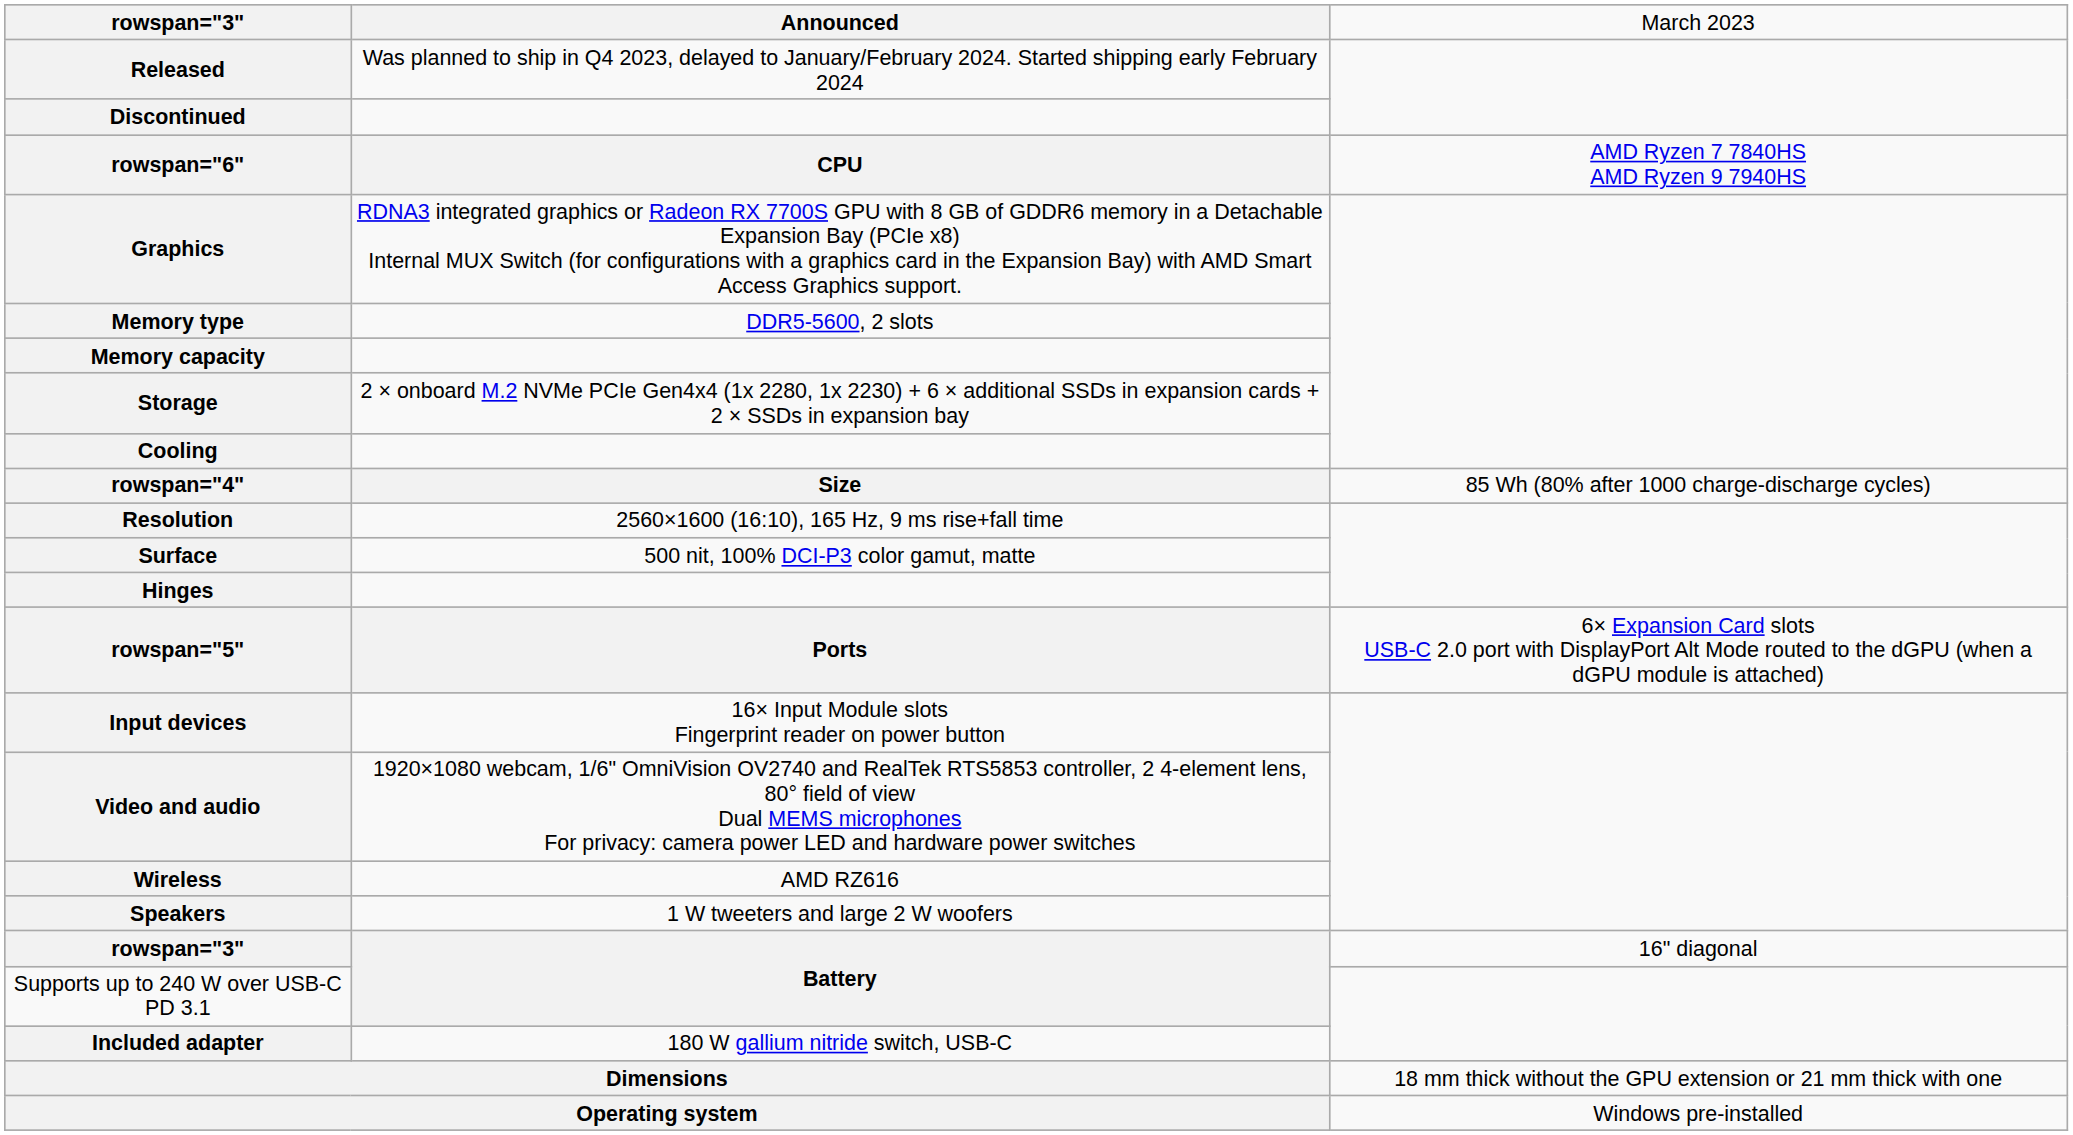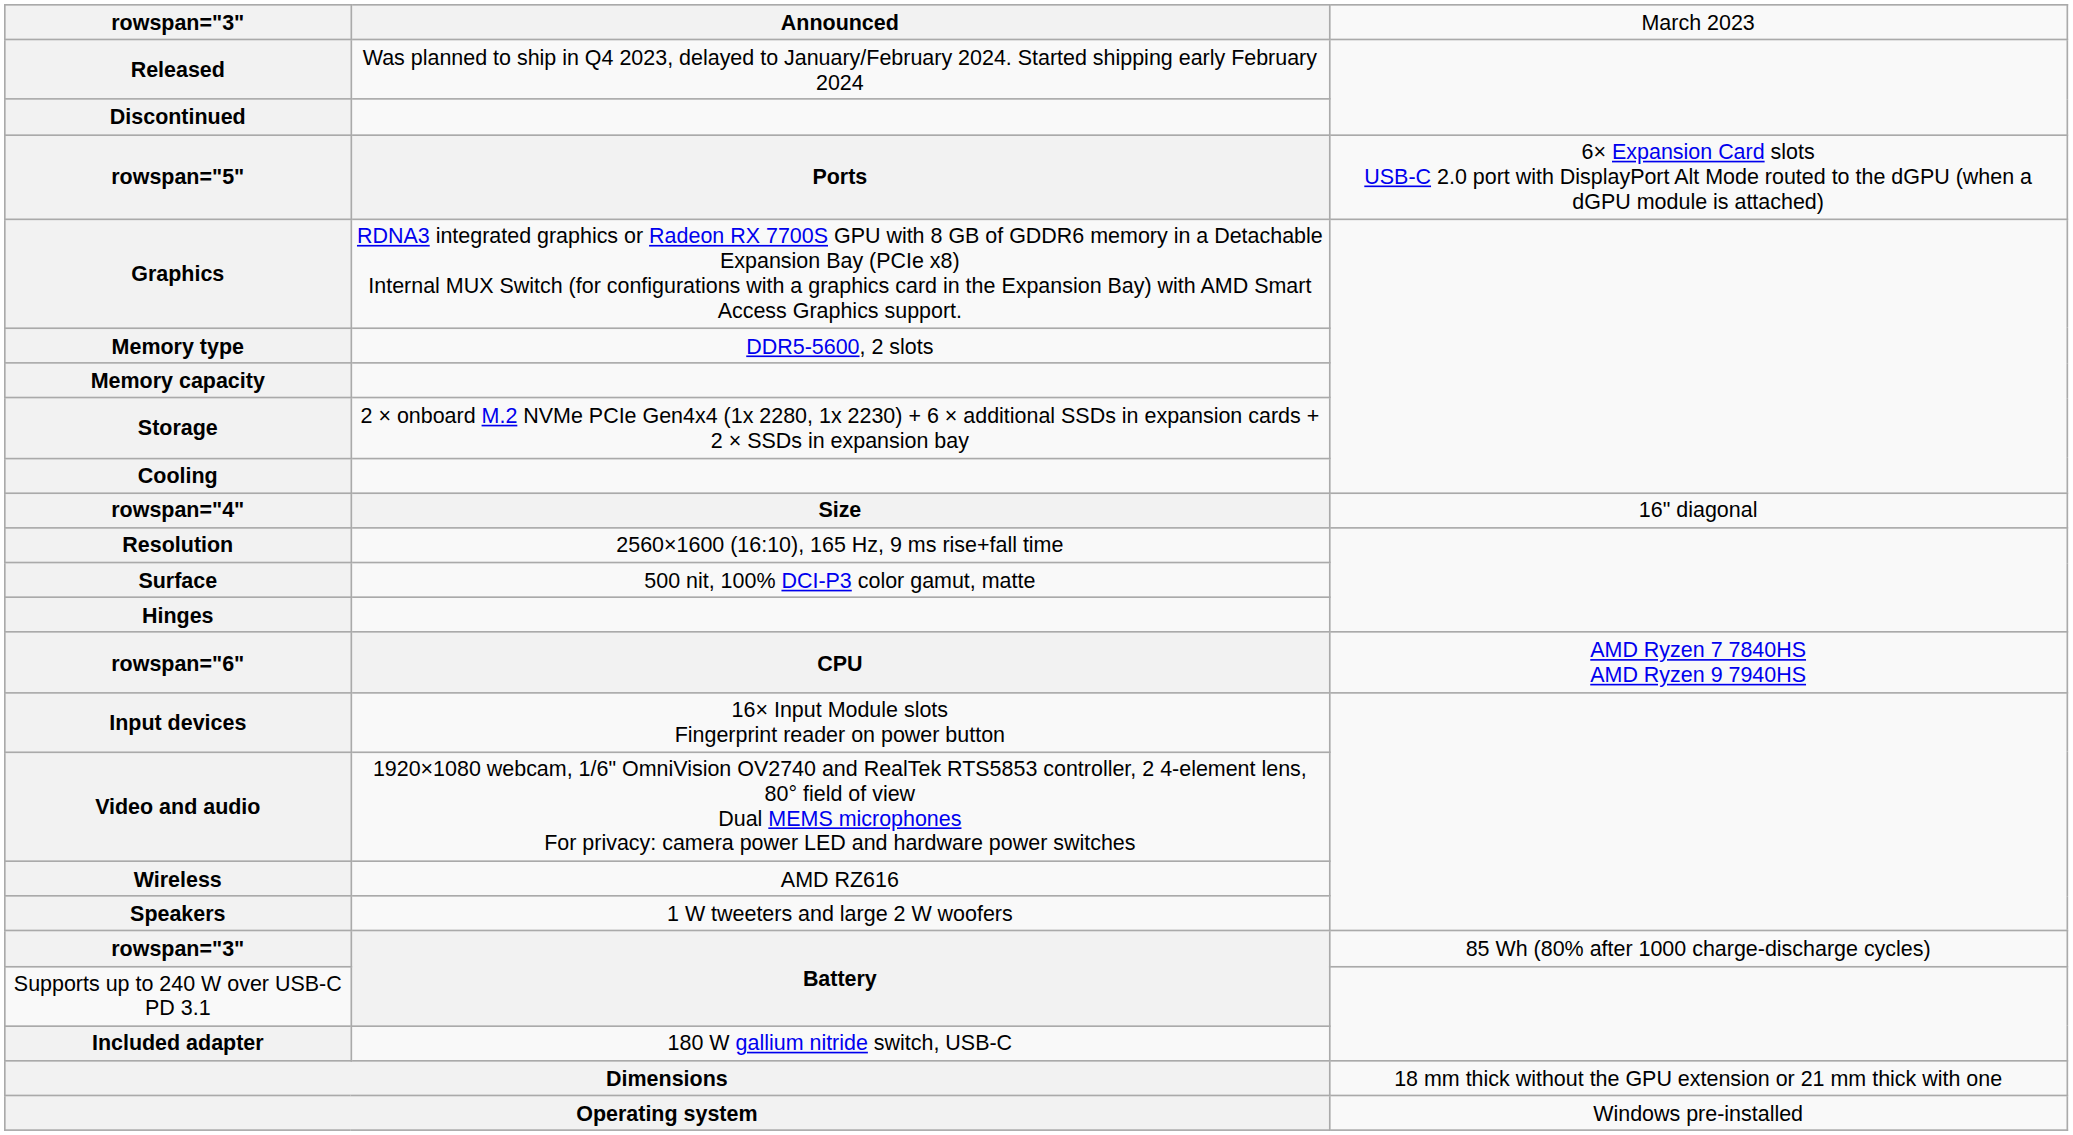rows swapped: (178, 164) <-> (178, 650)
(1698, 485) 85 Wh (80% after 1000 charge-discharge cycles) -> (1698, 510) 16" diagonal
(1698, 949) 16" diagonal -> (1698, 949) 85 Wh (80% after 1000 charge-discharge cycles)
